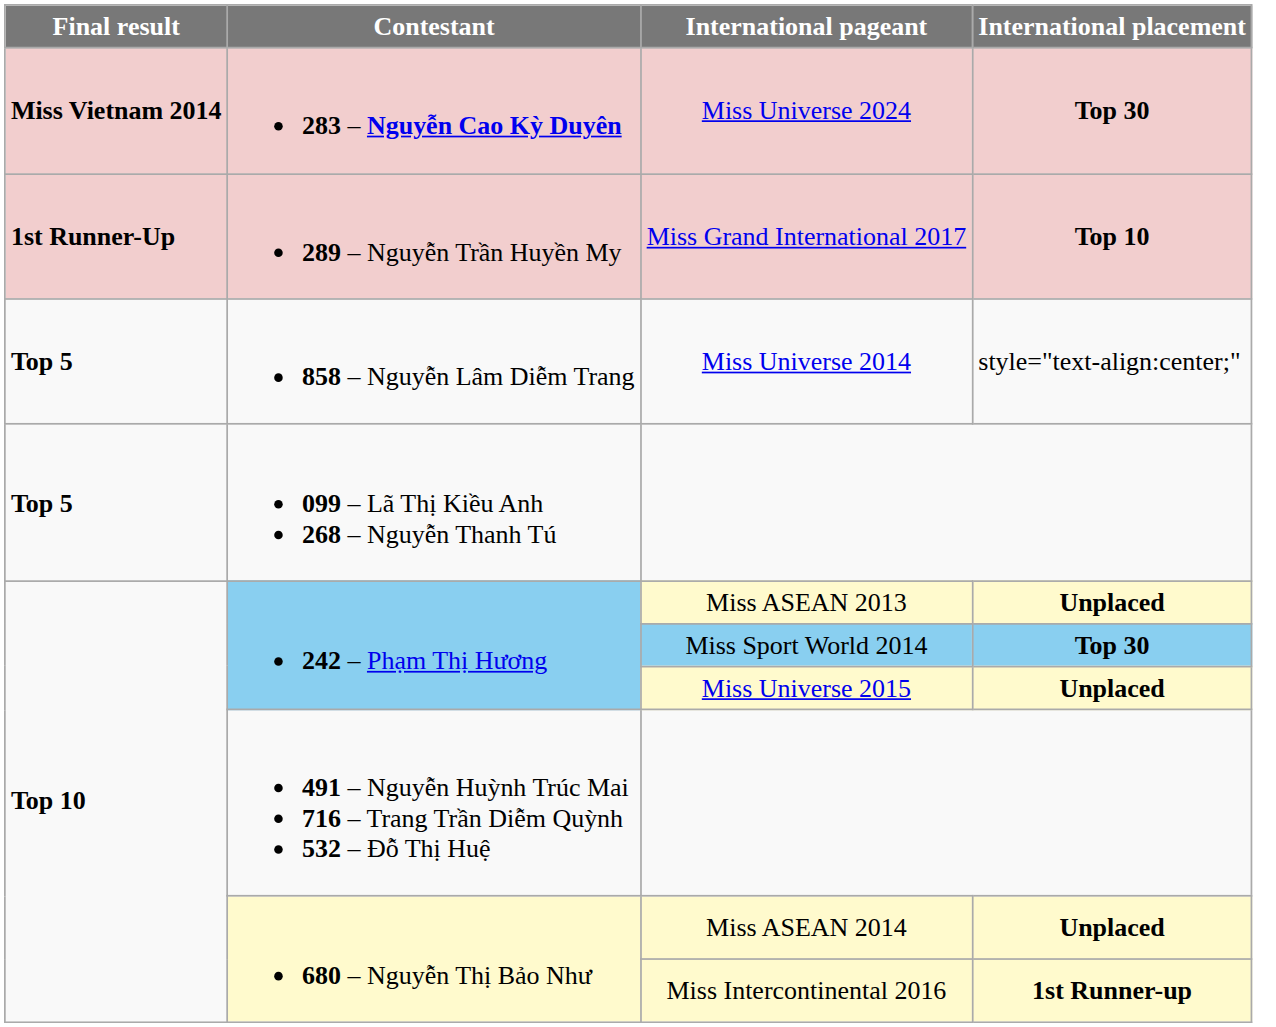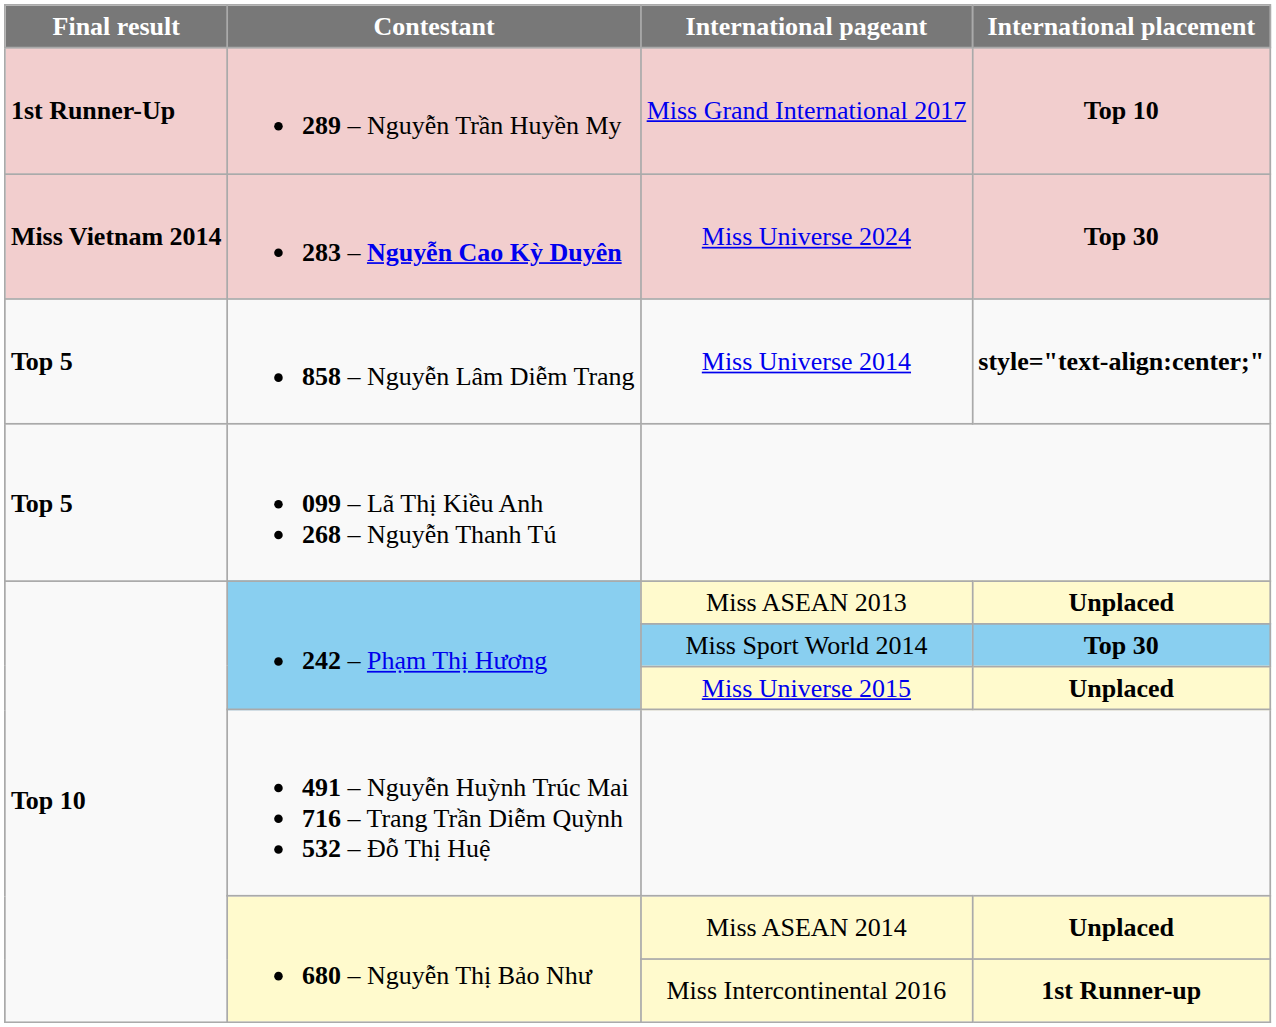rows swapped: (434, 126) <-> (434, 252)
(1109, 361) normal -> (1121, 361) bold
